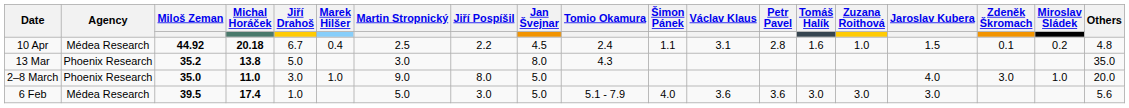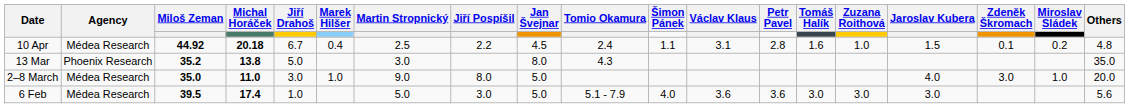(108, 77) Phoenix Research -> (108, 77) Médea Research
